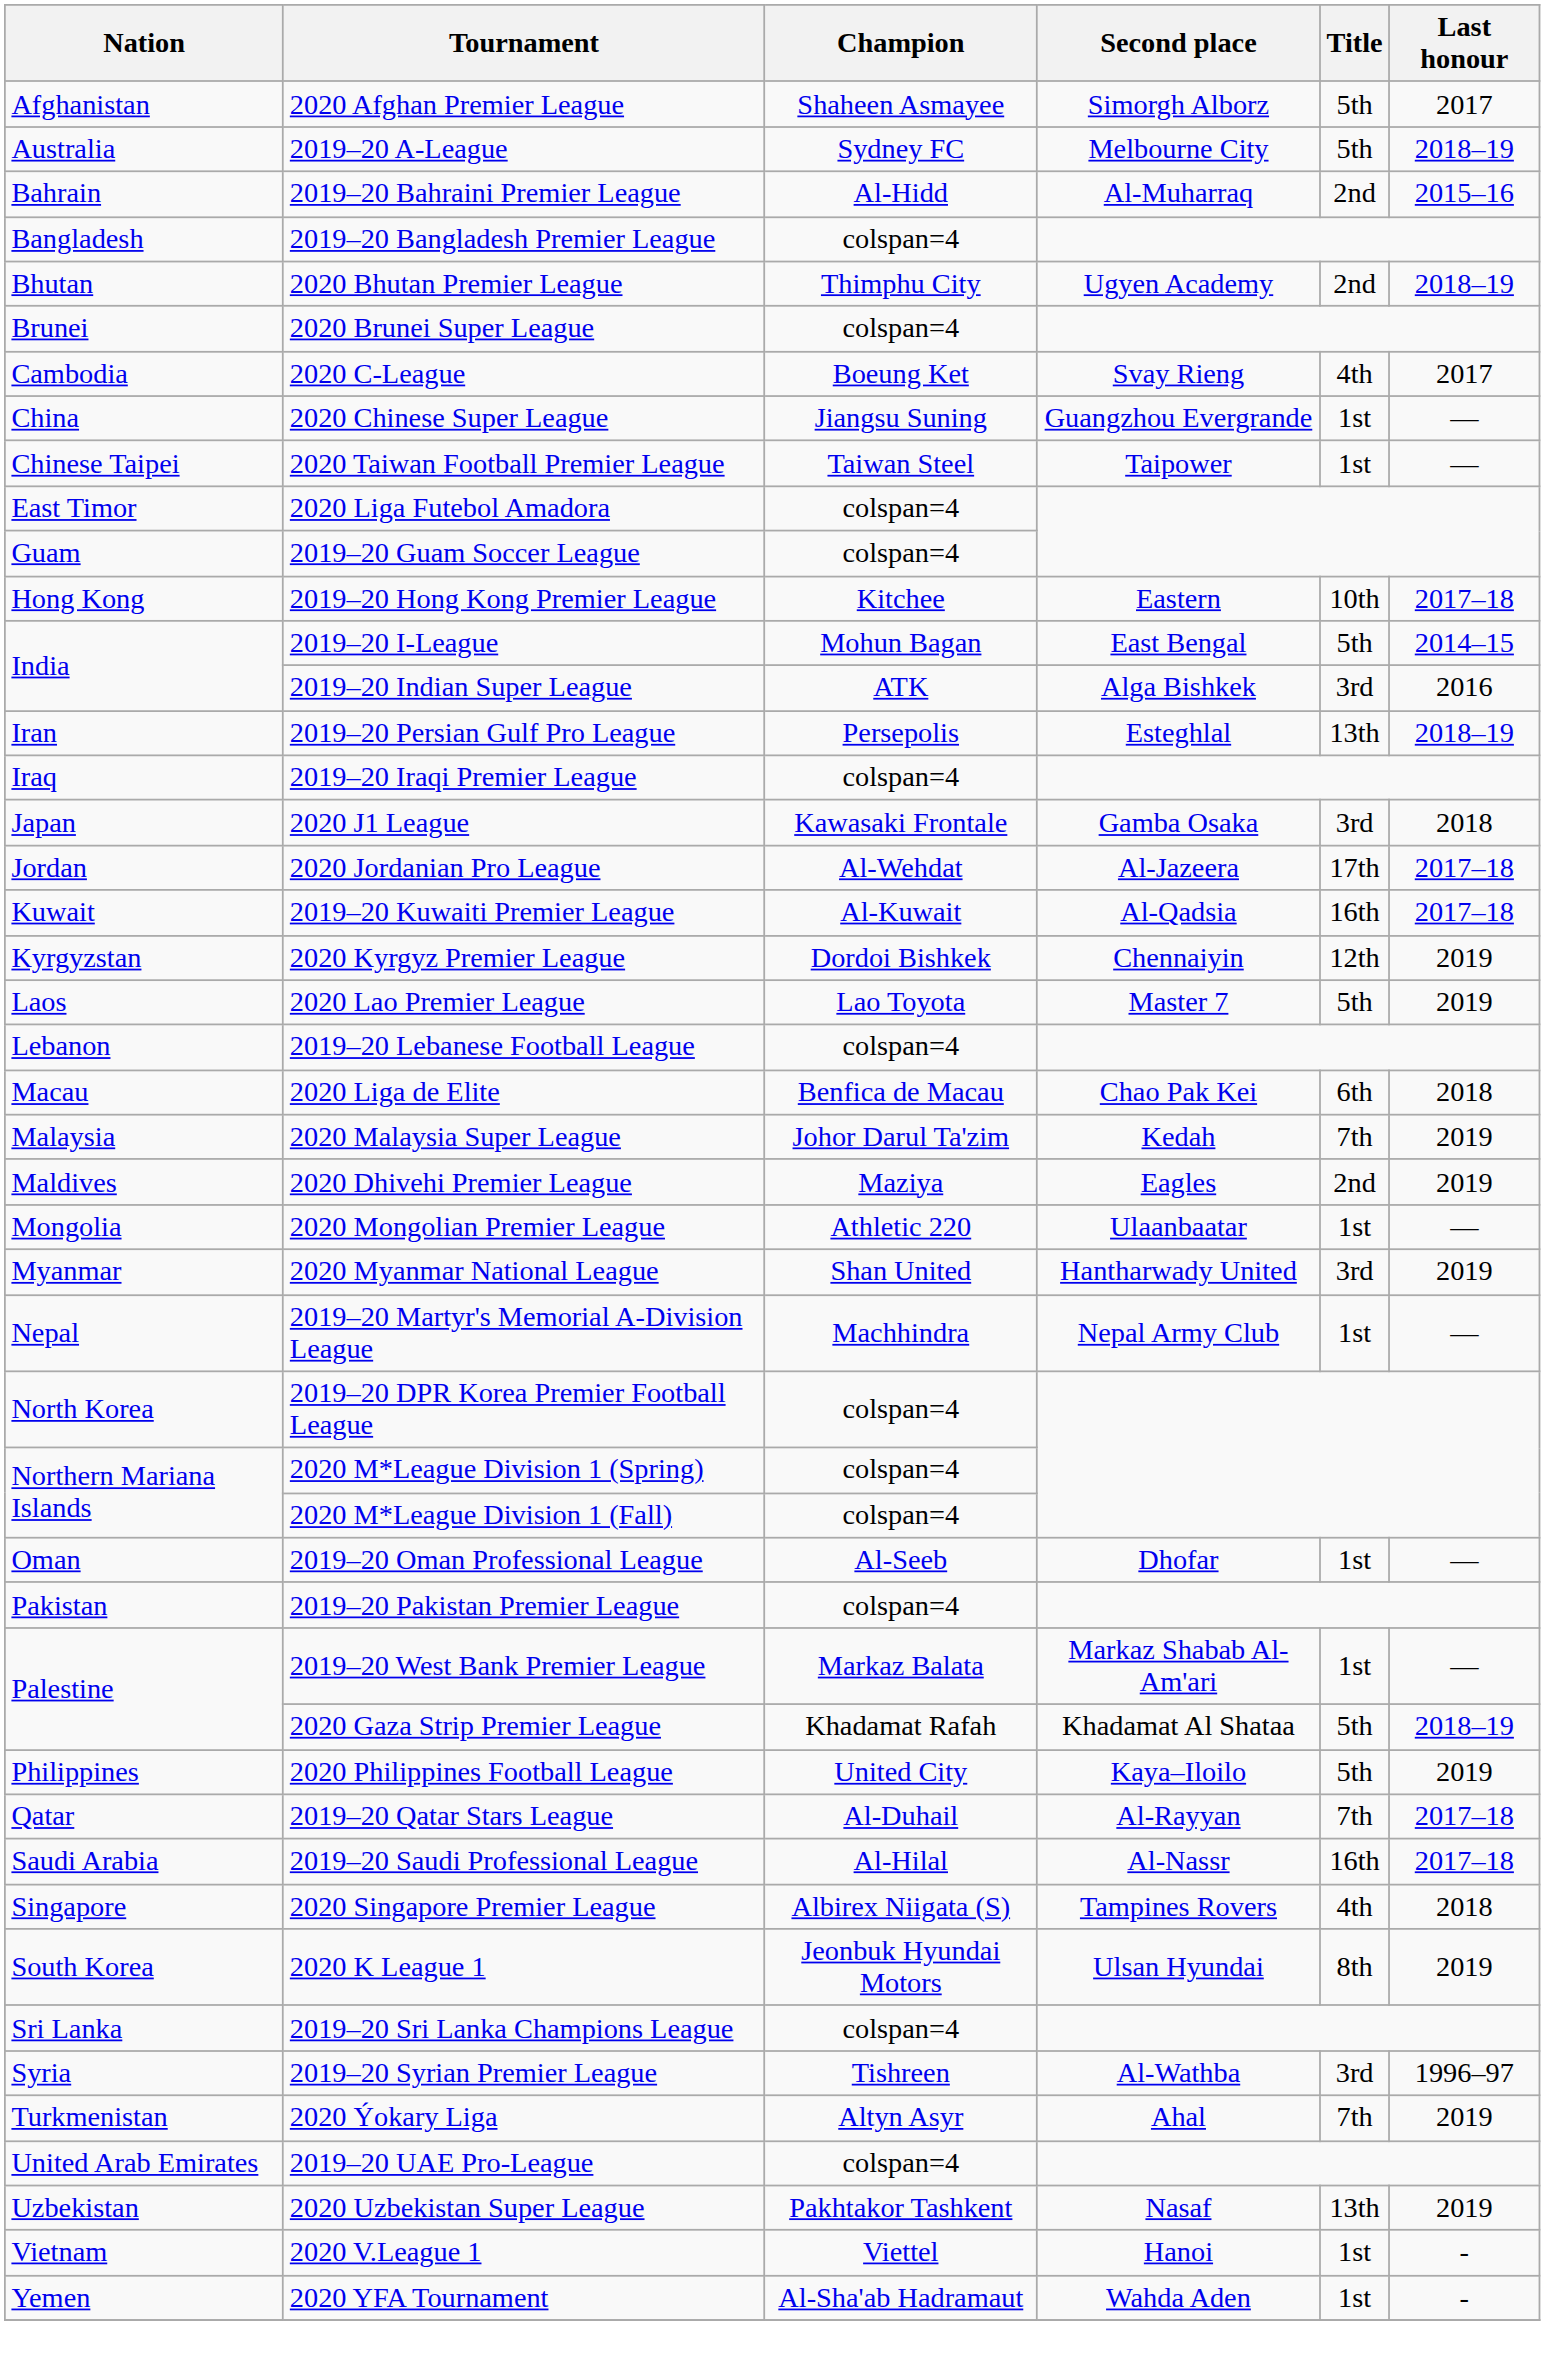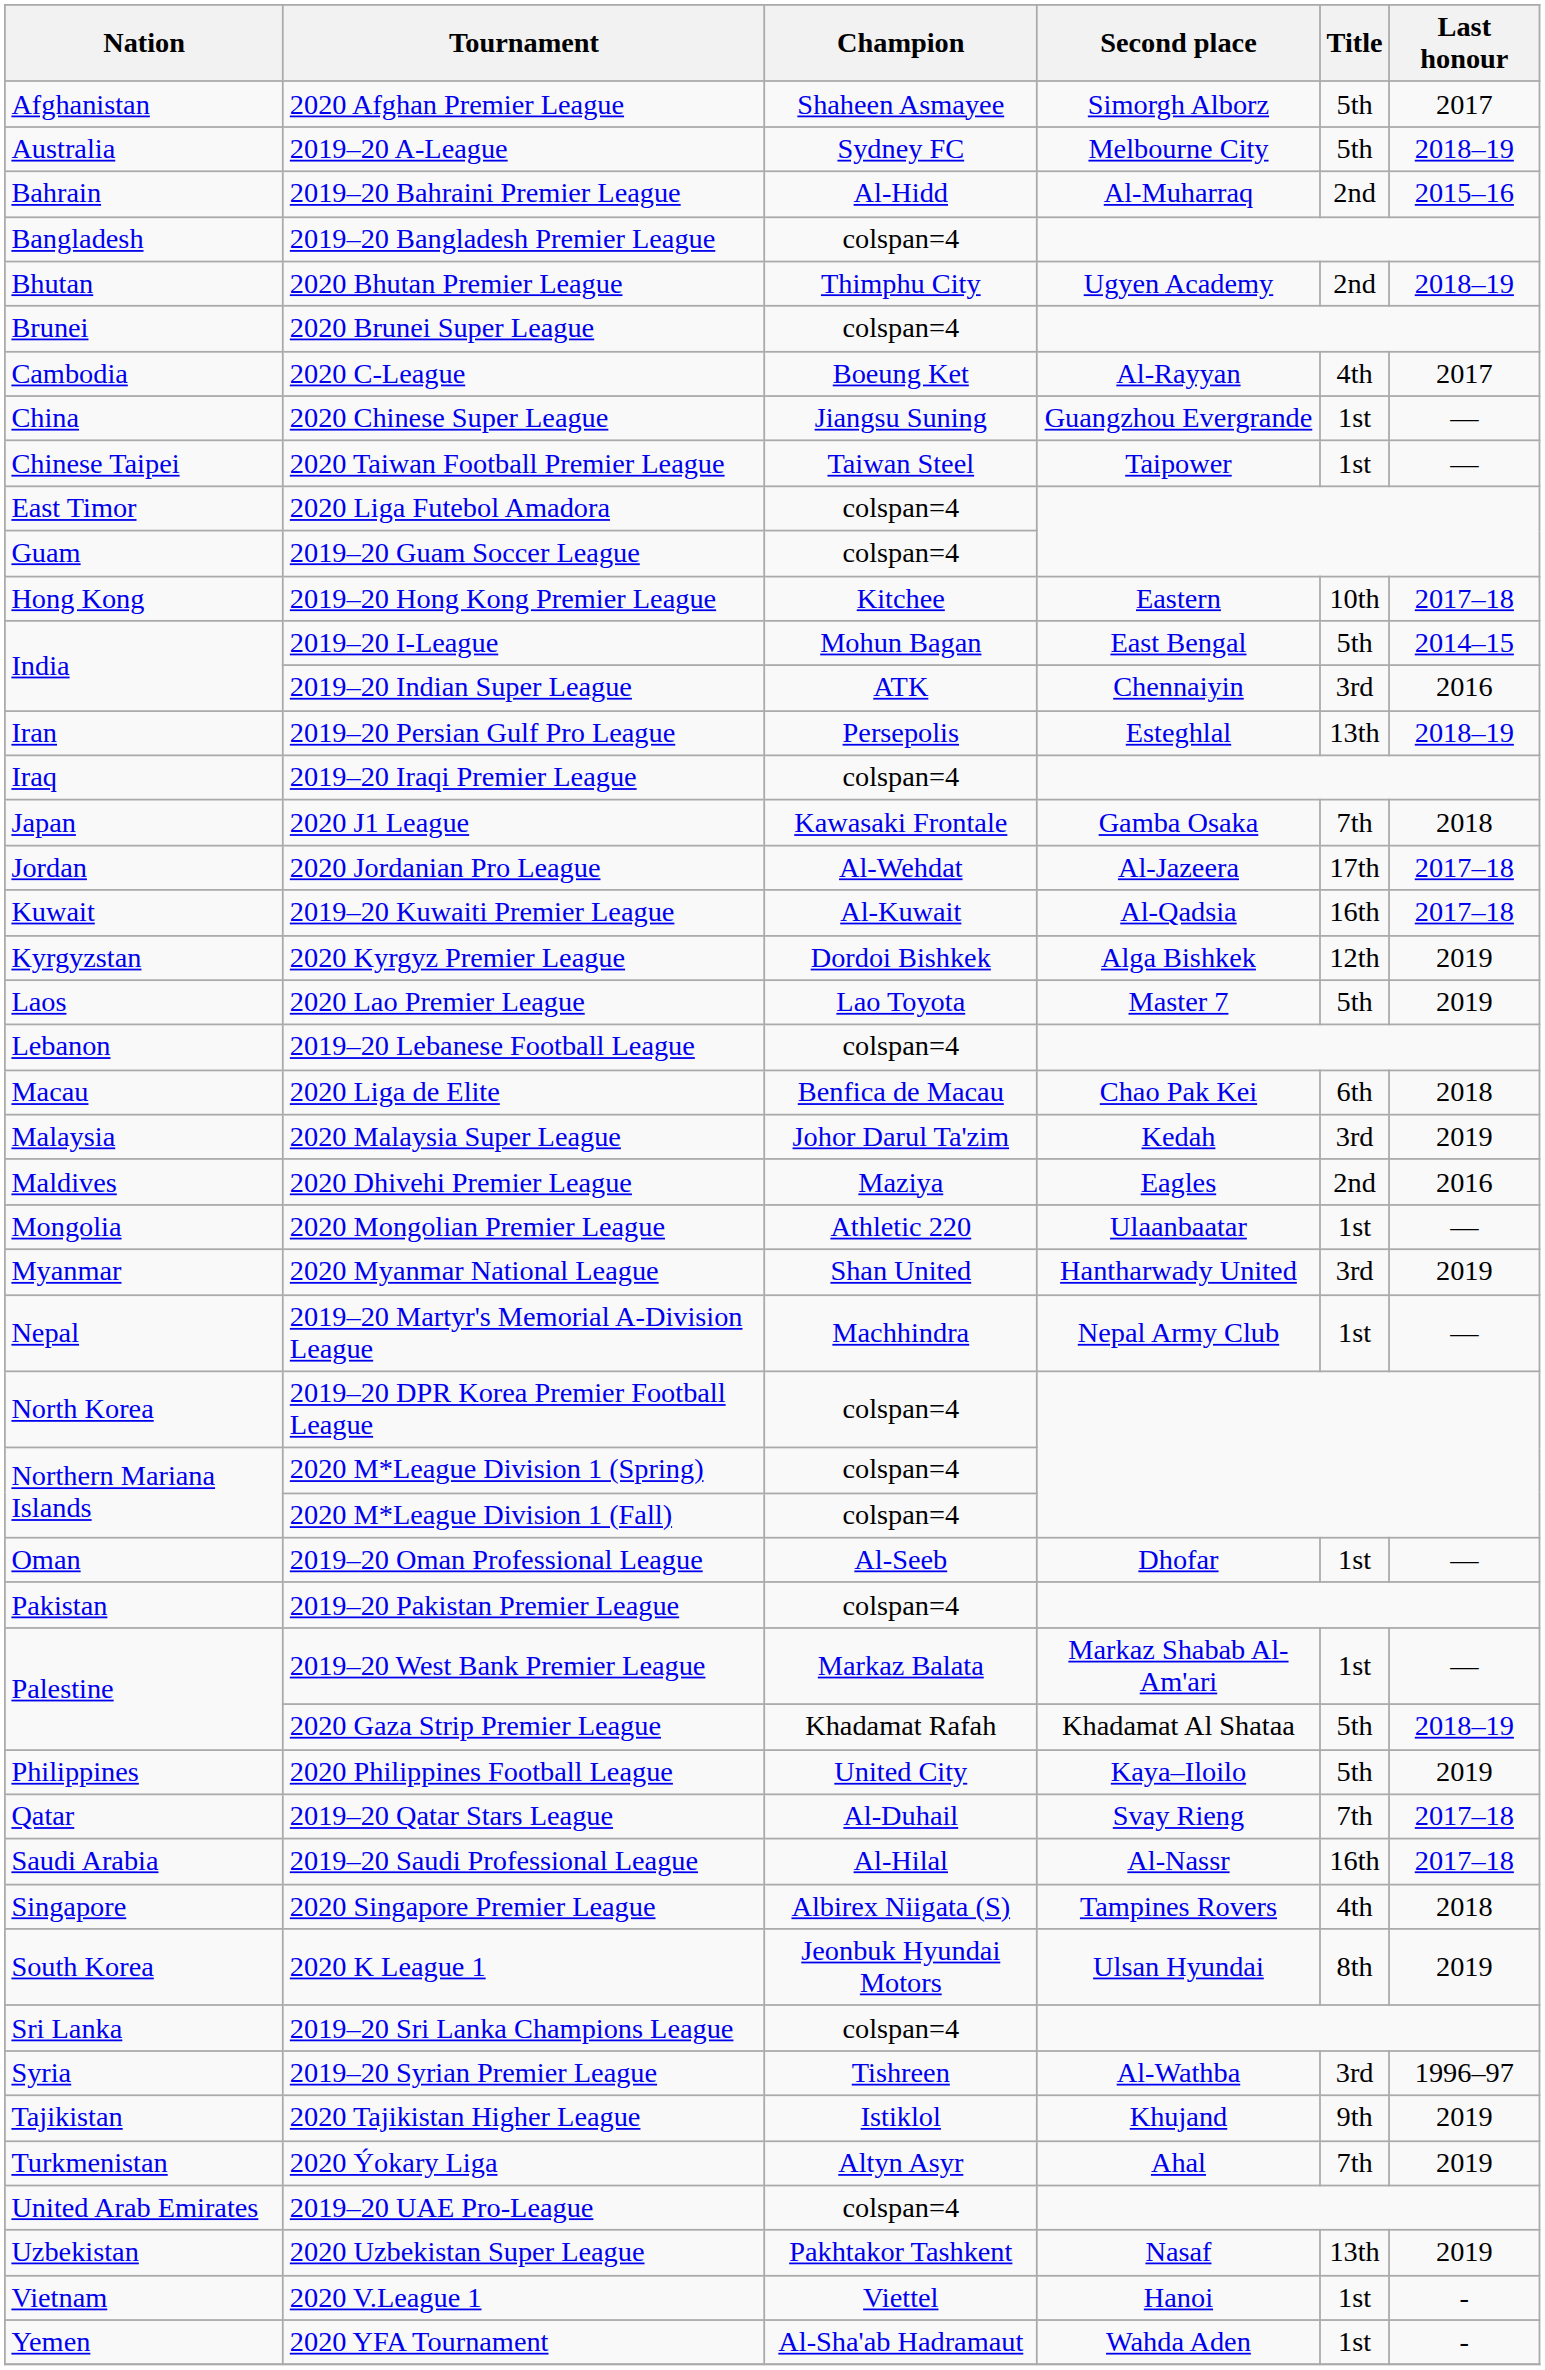(1178, 373) Svay Rieng -> (1178, 373) Al-Rayyan
(1178, 687) Alga Bishkek -> (1178, 687) Chennaiyin
(1355, 822) 3rd -> (1355, 822) 7th
(1178, 957) Chennaiyin -> (1178, 957) Alga Bishkek
(1355, 1136) 7th -> (1355, 1136) 3rd
(1464, 1181) 2019 -> (1464, 1181) 2016
(1178, 1816) Al-Rayyan -> (1178, 1816) Svay Rieng
+ row: (465, 2117)
